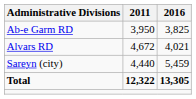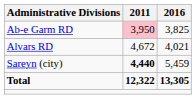(143, 30) no background -> (143, 30) pink background
(143, 64) normal -> (143, 64) bold
